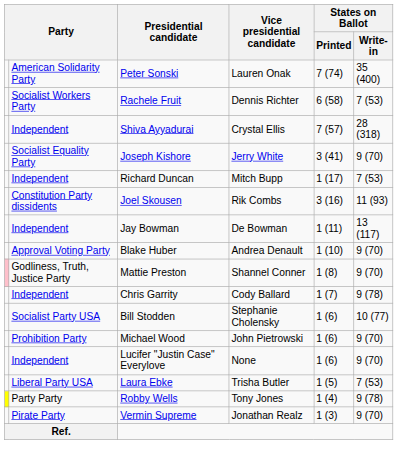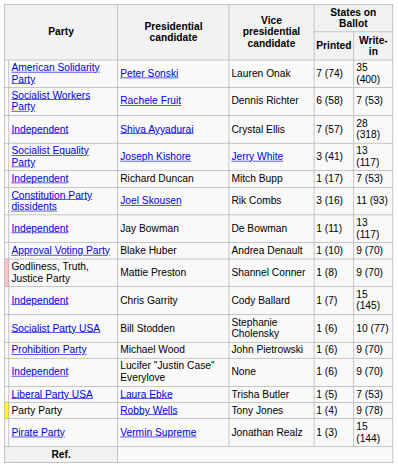(370, 157) 9 (70) -> (368, 157) 13 (117)
(370, 294) 9 (78) -> (368, 300) 15 (145)
(370, 415) 9 (70) -> (368, 432) 15 (144)
